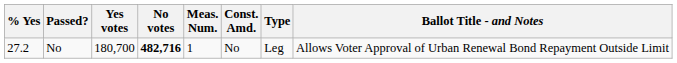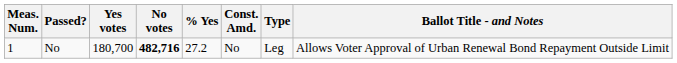columns swapped: (203, 21) <-> (24, 21)
